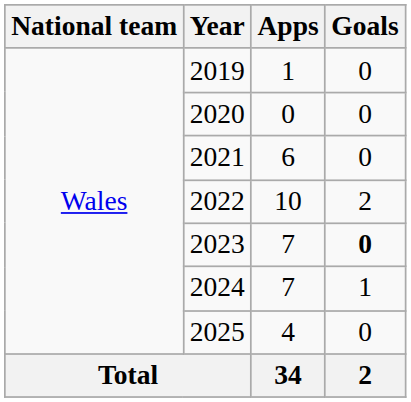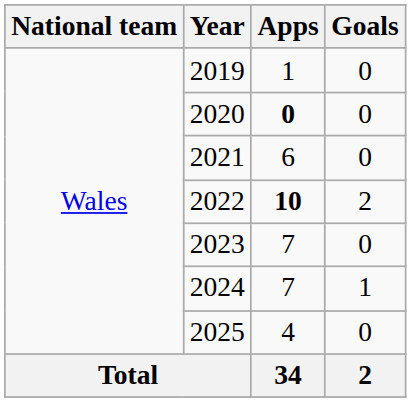(288, 113) normal -> (288, 113) bold
(288, 200) normal -> (288, 200) bold
(365, 244) bold -> (365, 244) normal
